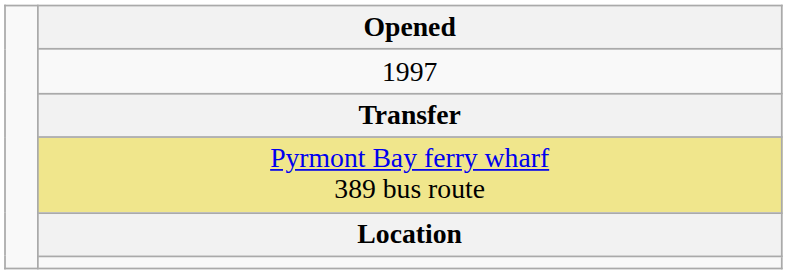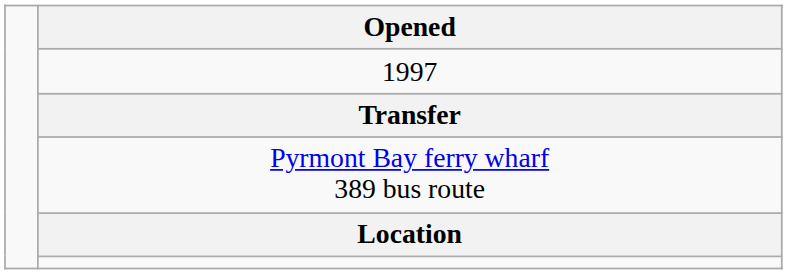(410, 174) khaki background -> (410, 174) no background
